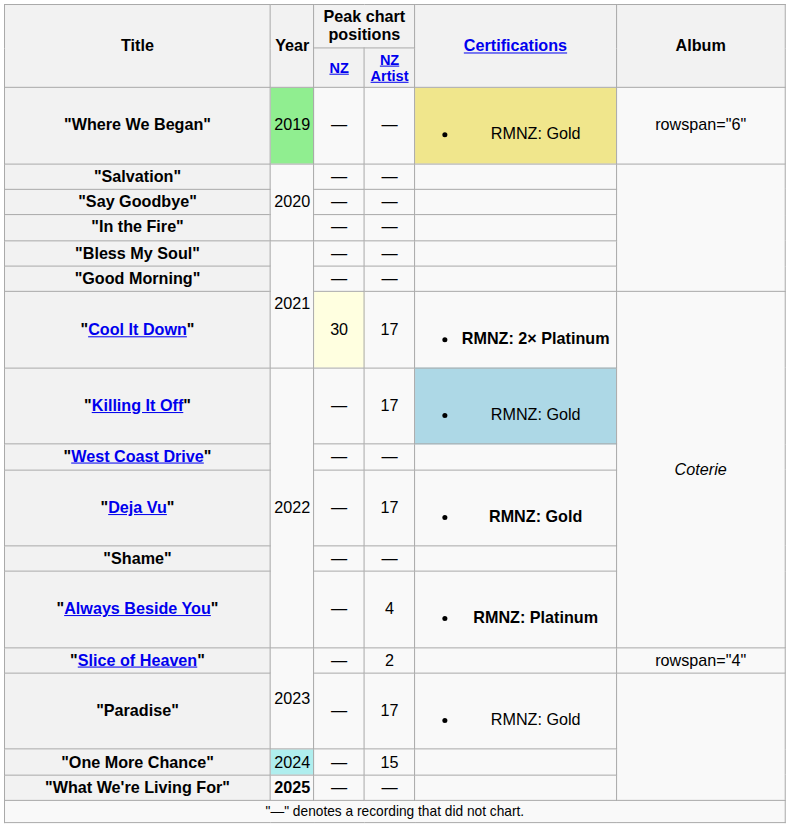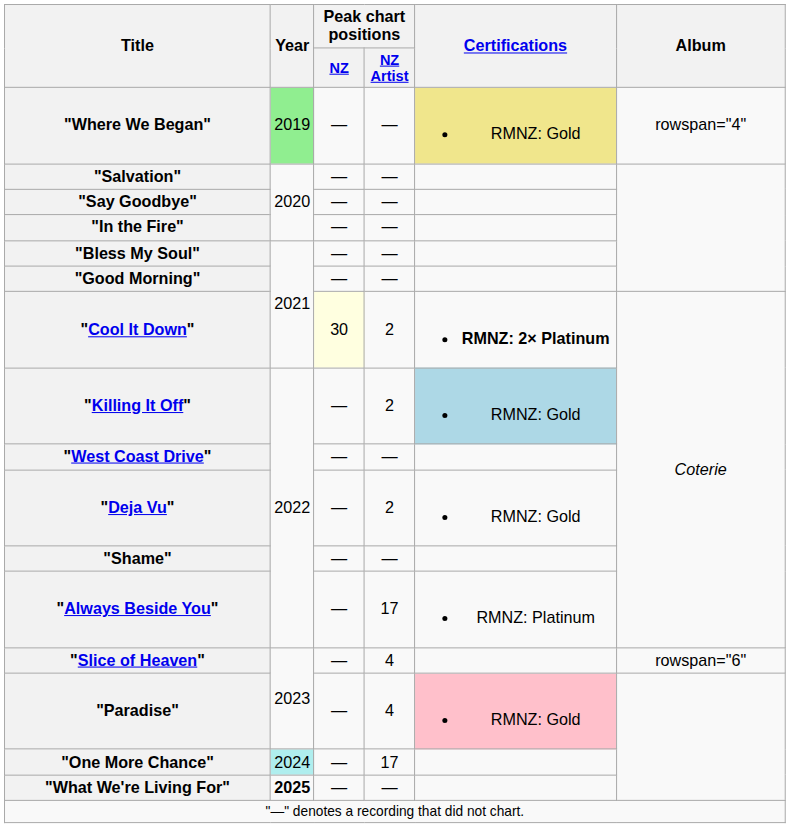(701, 125) rowspan="6" -> (701, 125) rowspan="4"
(390, 329) 17 -> (390, 329) 2
(390, 405) 17 -> (390, 405) 2
(390, 507) 17 -> (390, 507) 2
(515, 517) bold -> (515, 517) normal
(390, 609) 4 -> (390, 609) 17
(515, 619) bold -> (515, 619) normal
(390, 660) 2 -> (390, 660) 4
(701, 660) rowspan="4" -> (701, 660) rowspan="6"
(390, 711) 17 -> (390, 711) 4
(515, 720) no background -> (515, 720) pink background
(390, 762) 15 -> (390, 762) 17
